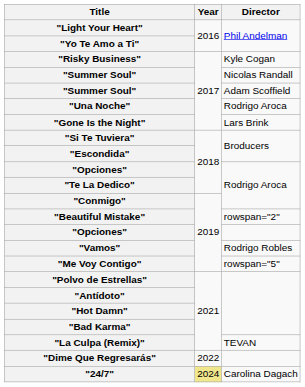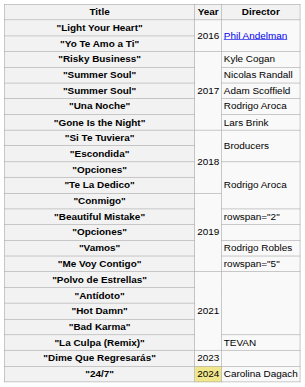(208, 358) 2022 -> (208, 358) 2023
